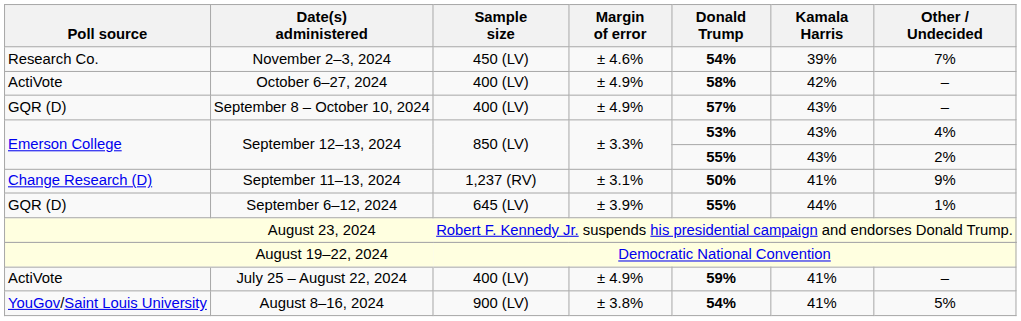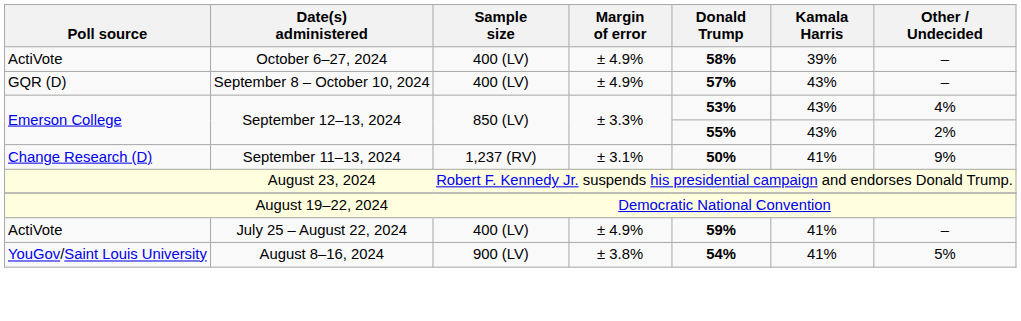- row: (322, 59)
(822, 83) 42% -> (822, 59) 39%
- row: (322, 205)
